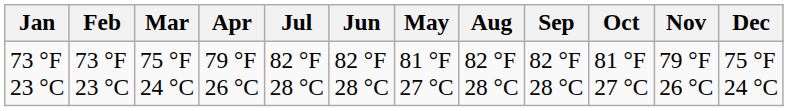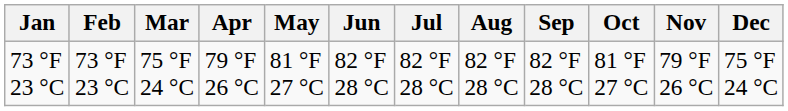columns swapped: (427, 23) <-> (297, 23)
